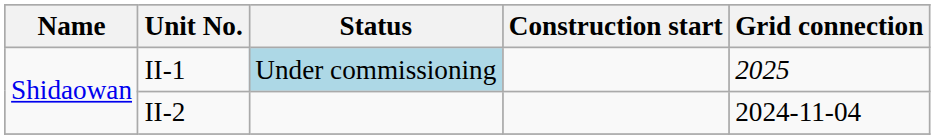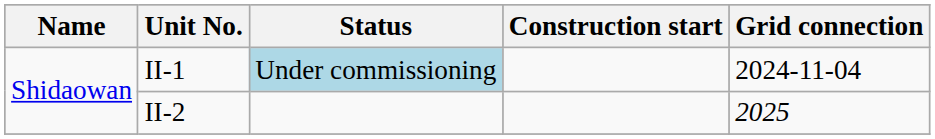(762, 69) 2025 -> (798, 69) 2024-11-04
(798, 112) 2024-11-04 -> (762, 112) 2025
